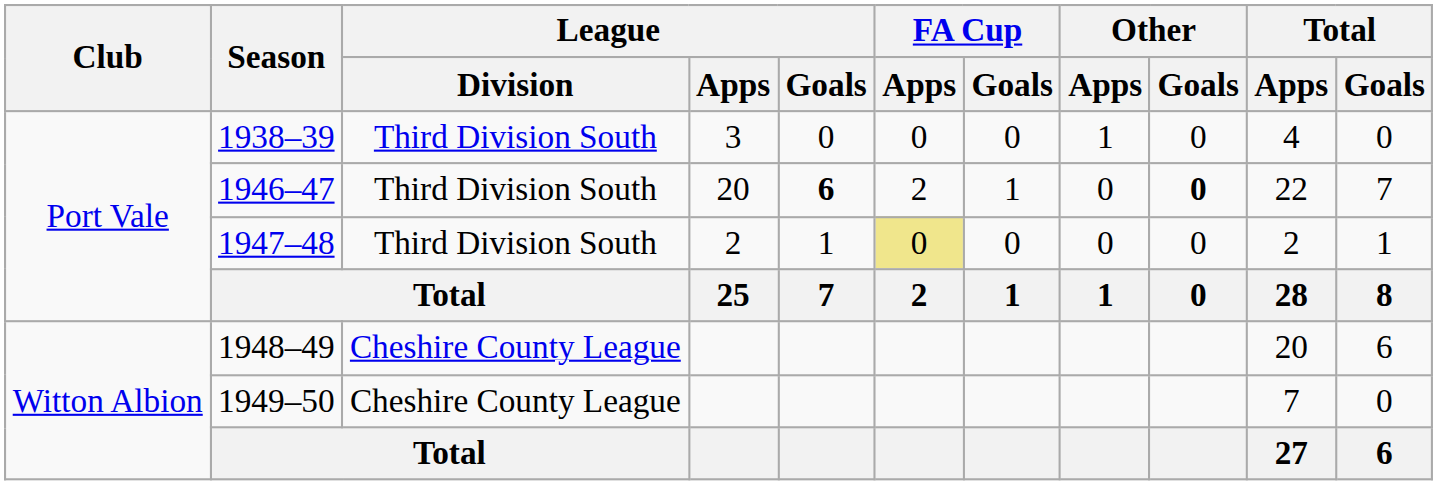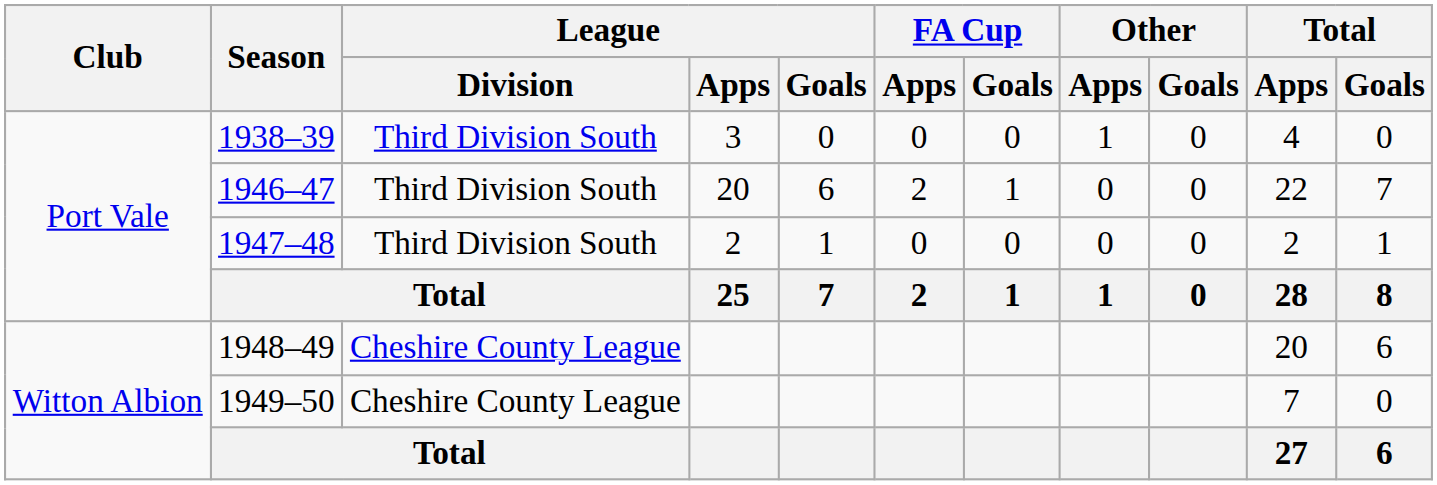(826, 189) bold -> (826, 189) normal
(1198, 189) bold -> (1198, 189) normal
(919, 242) khaki background -> (919, 242) no background
